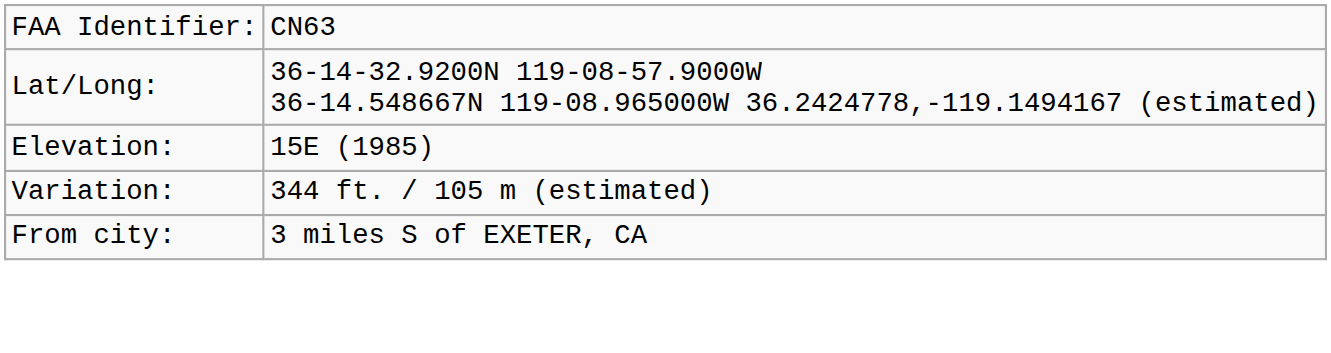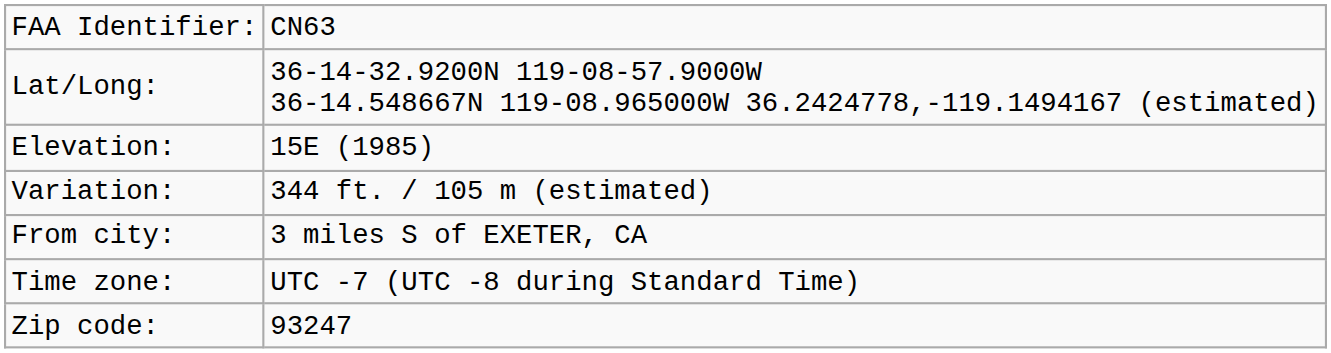+ row: (93, 281)
+ row: (85, 326)
